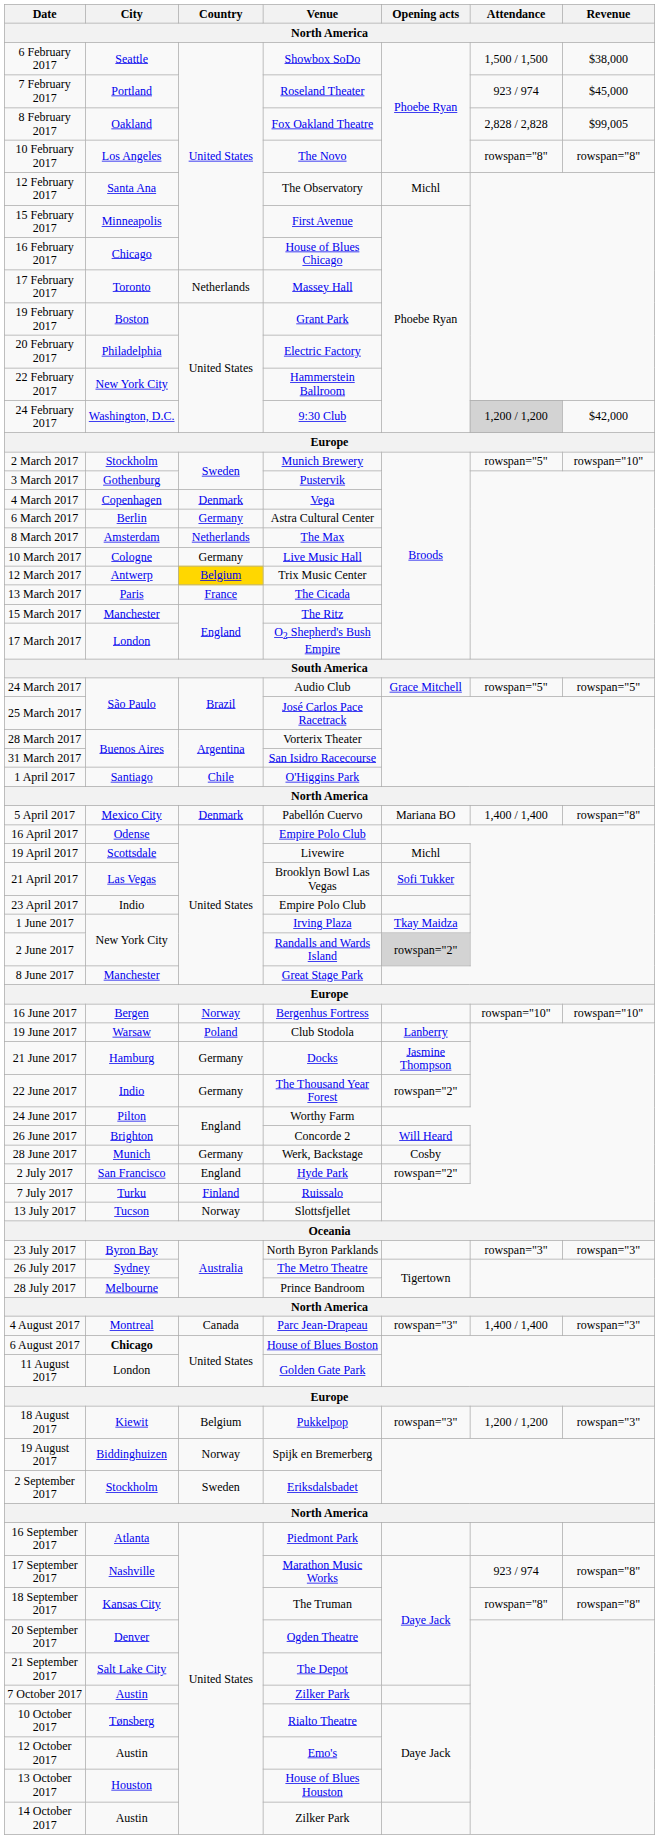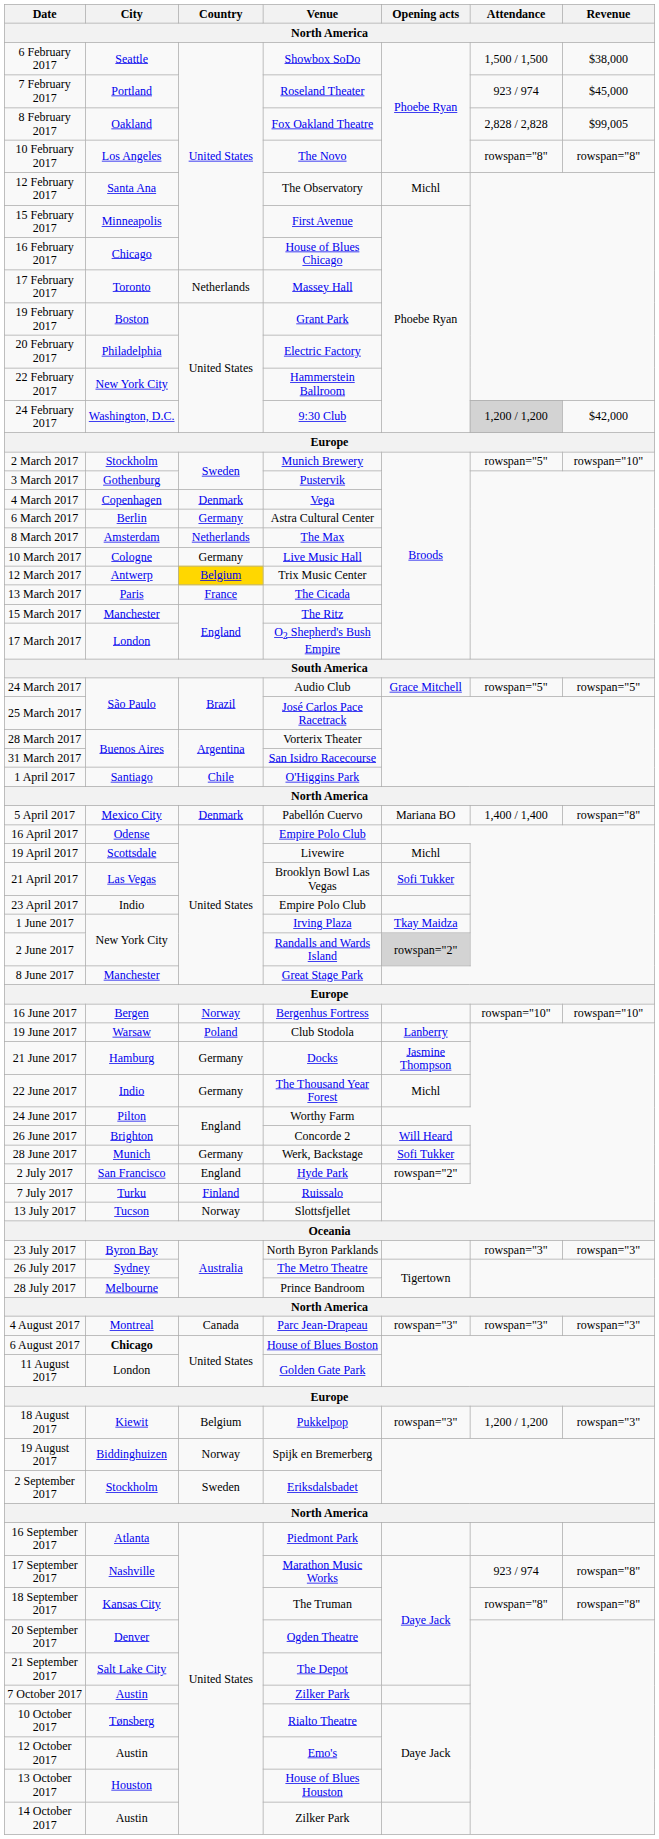(426, 1090) rowspan="2" -> (426, 1090) Michl
(426, 1154) Cosby -> (426, 1154) Sofi Tukker
(516, 1325) 1,400 / 1,400 -> (516, 1325) rowspan="3"
